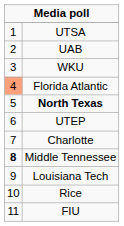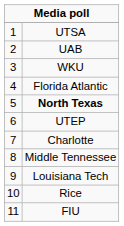(13, 85) lightsalmon background -> (13, 85) no background
(13, 157) bold -> (13, 157) normal
